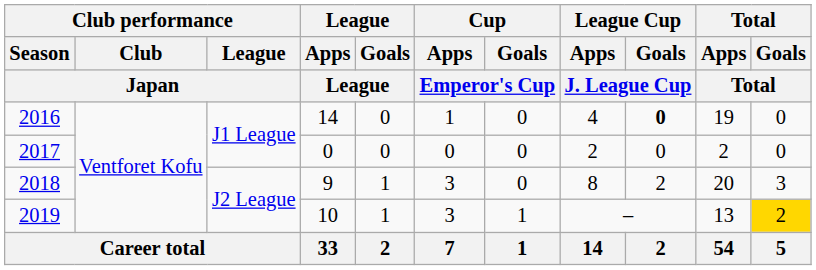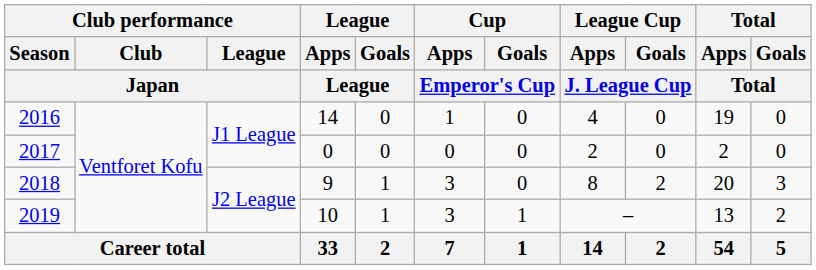(661, 118) bold -> (661, 118) normal
(781, 215) gold background -> (781, 215) no background
